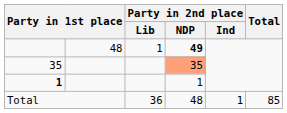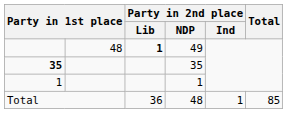(159, 48) normal -> (159, 48) bold
(196, 48) bold -> (196, 48) normal
(56, 65) normal -> (56, 65) bold
(196, 65) lightsalmon background -> (196, 65) no background
(59, 83) bold -> (59, 83) normal
